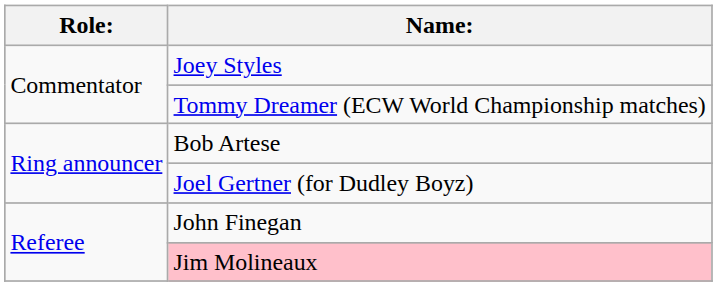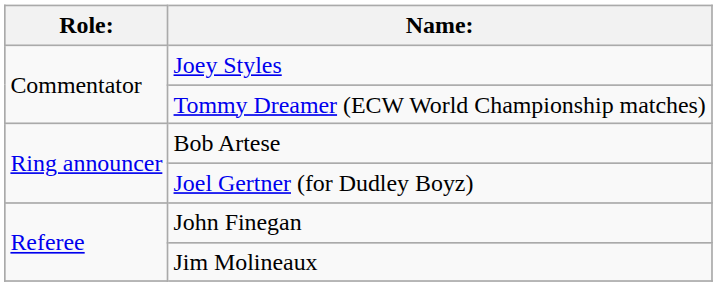(246, 261) pink background -> (246, 261) no background
